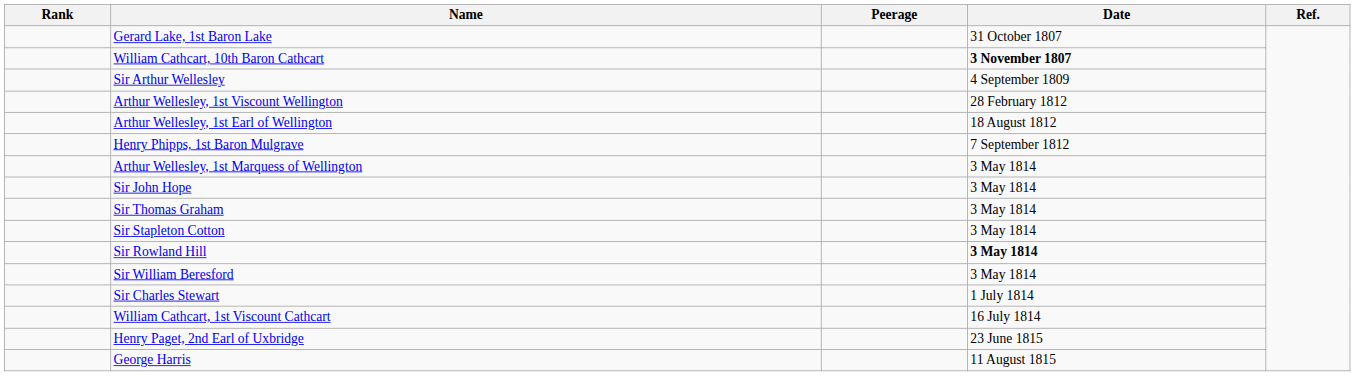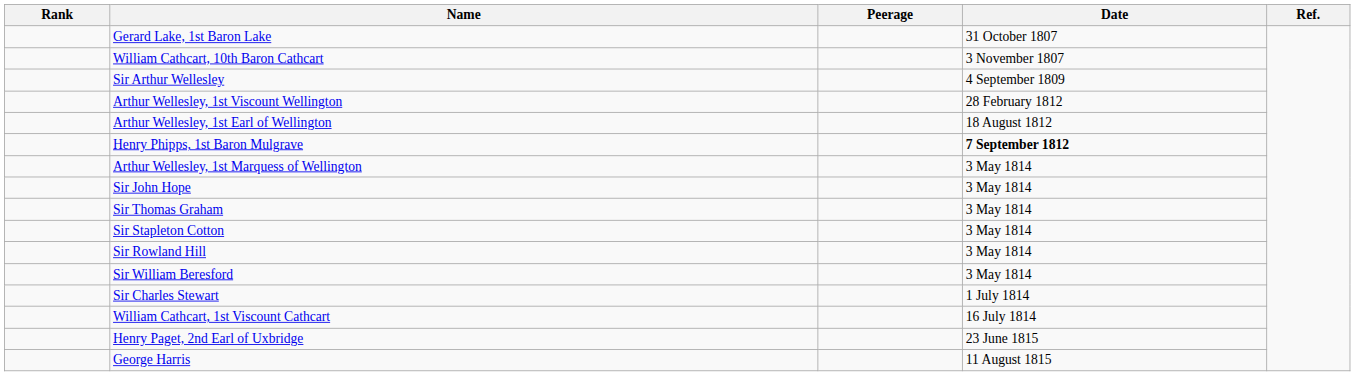(1021, 58) bold -> (1015, 58) normal
(1020, 144) normal -> (1017, 144) bold
(1004, 252) bold -> (999, 252) normal
